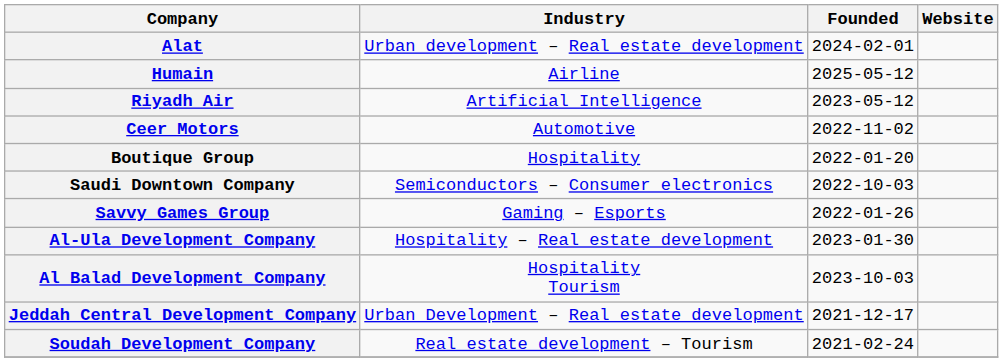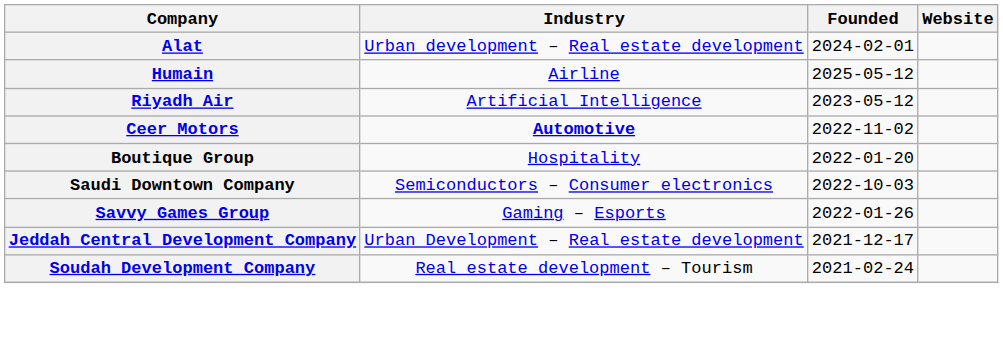(584, 130) normal -> (584, 130) bold
- row: (182, 241)
- row: (182, 278)
